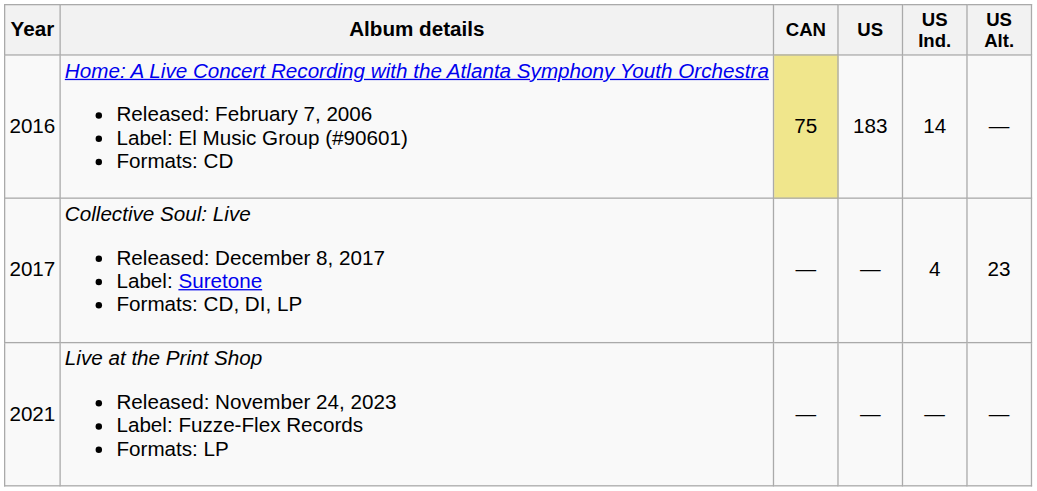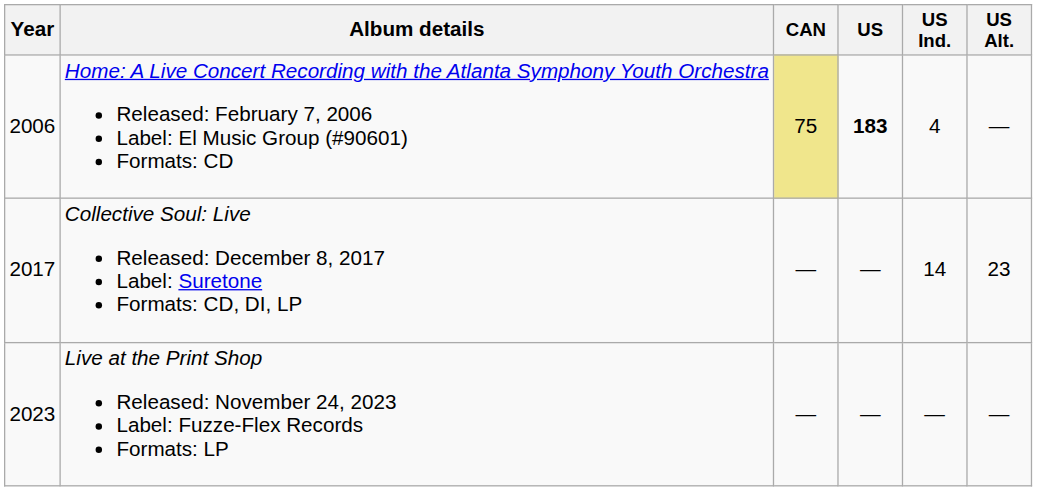(32, 126) 2016 -> (32, 126) 2006
(870, 126) normal -> (870, 126) bold
(935, 126) 14 -> (935, 126) 4
(935, 269) 4 -> (935, 269) 14
(32, 413) 2021 -> (32, 413) 2023
